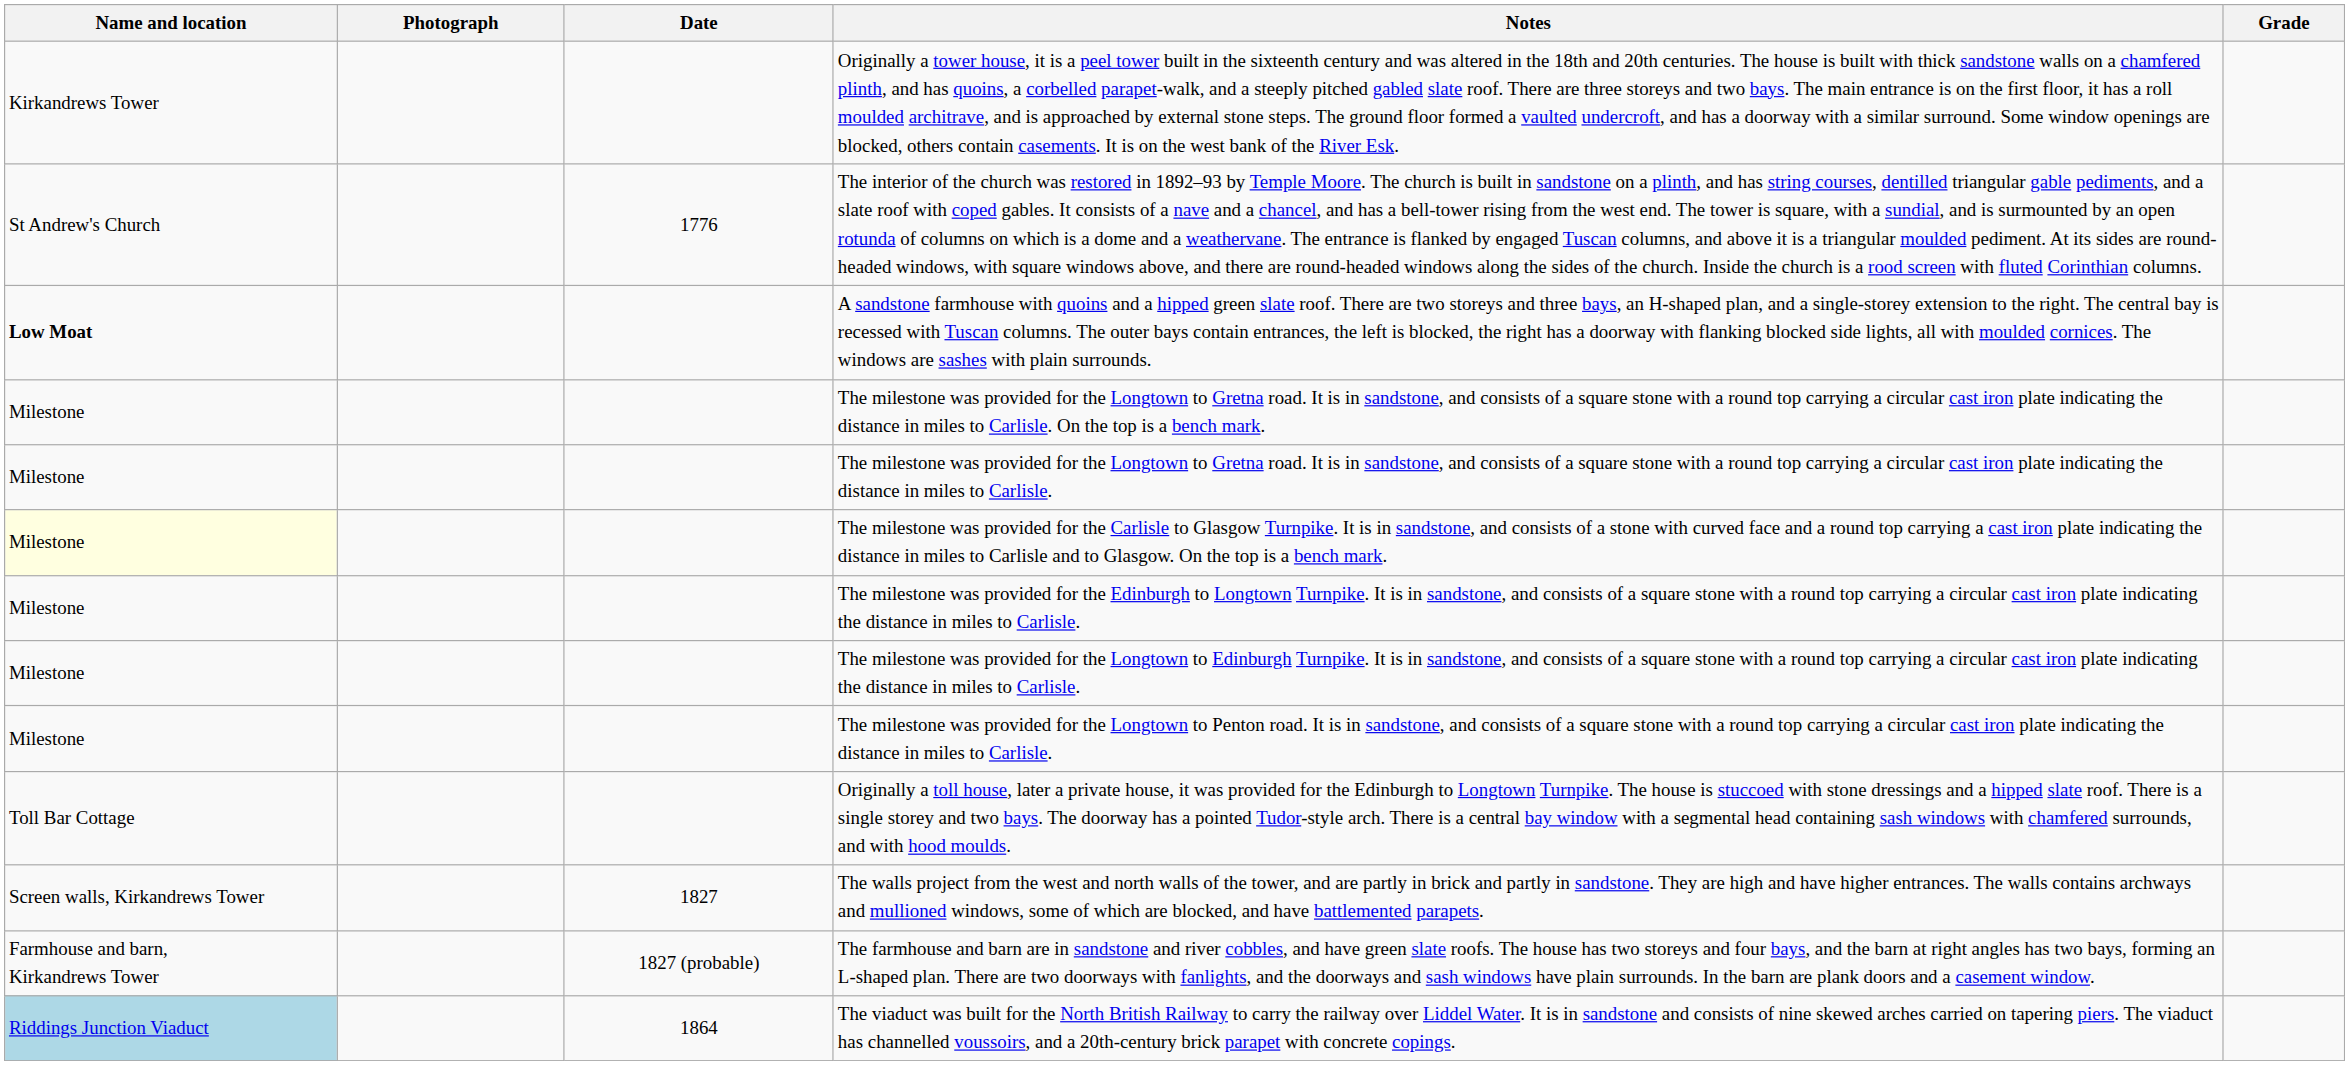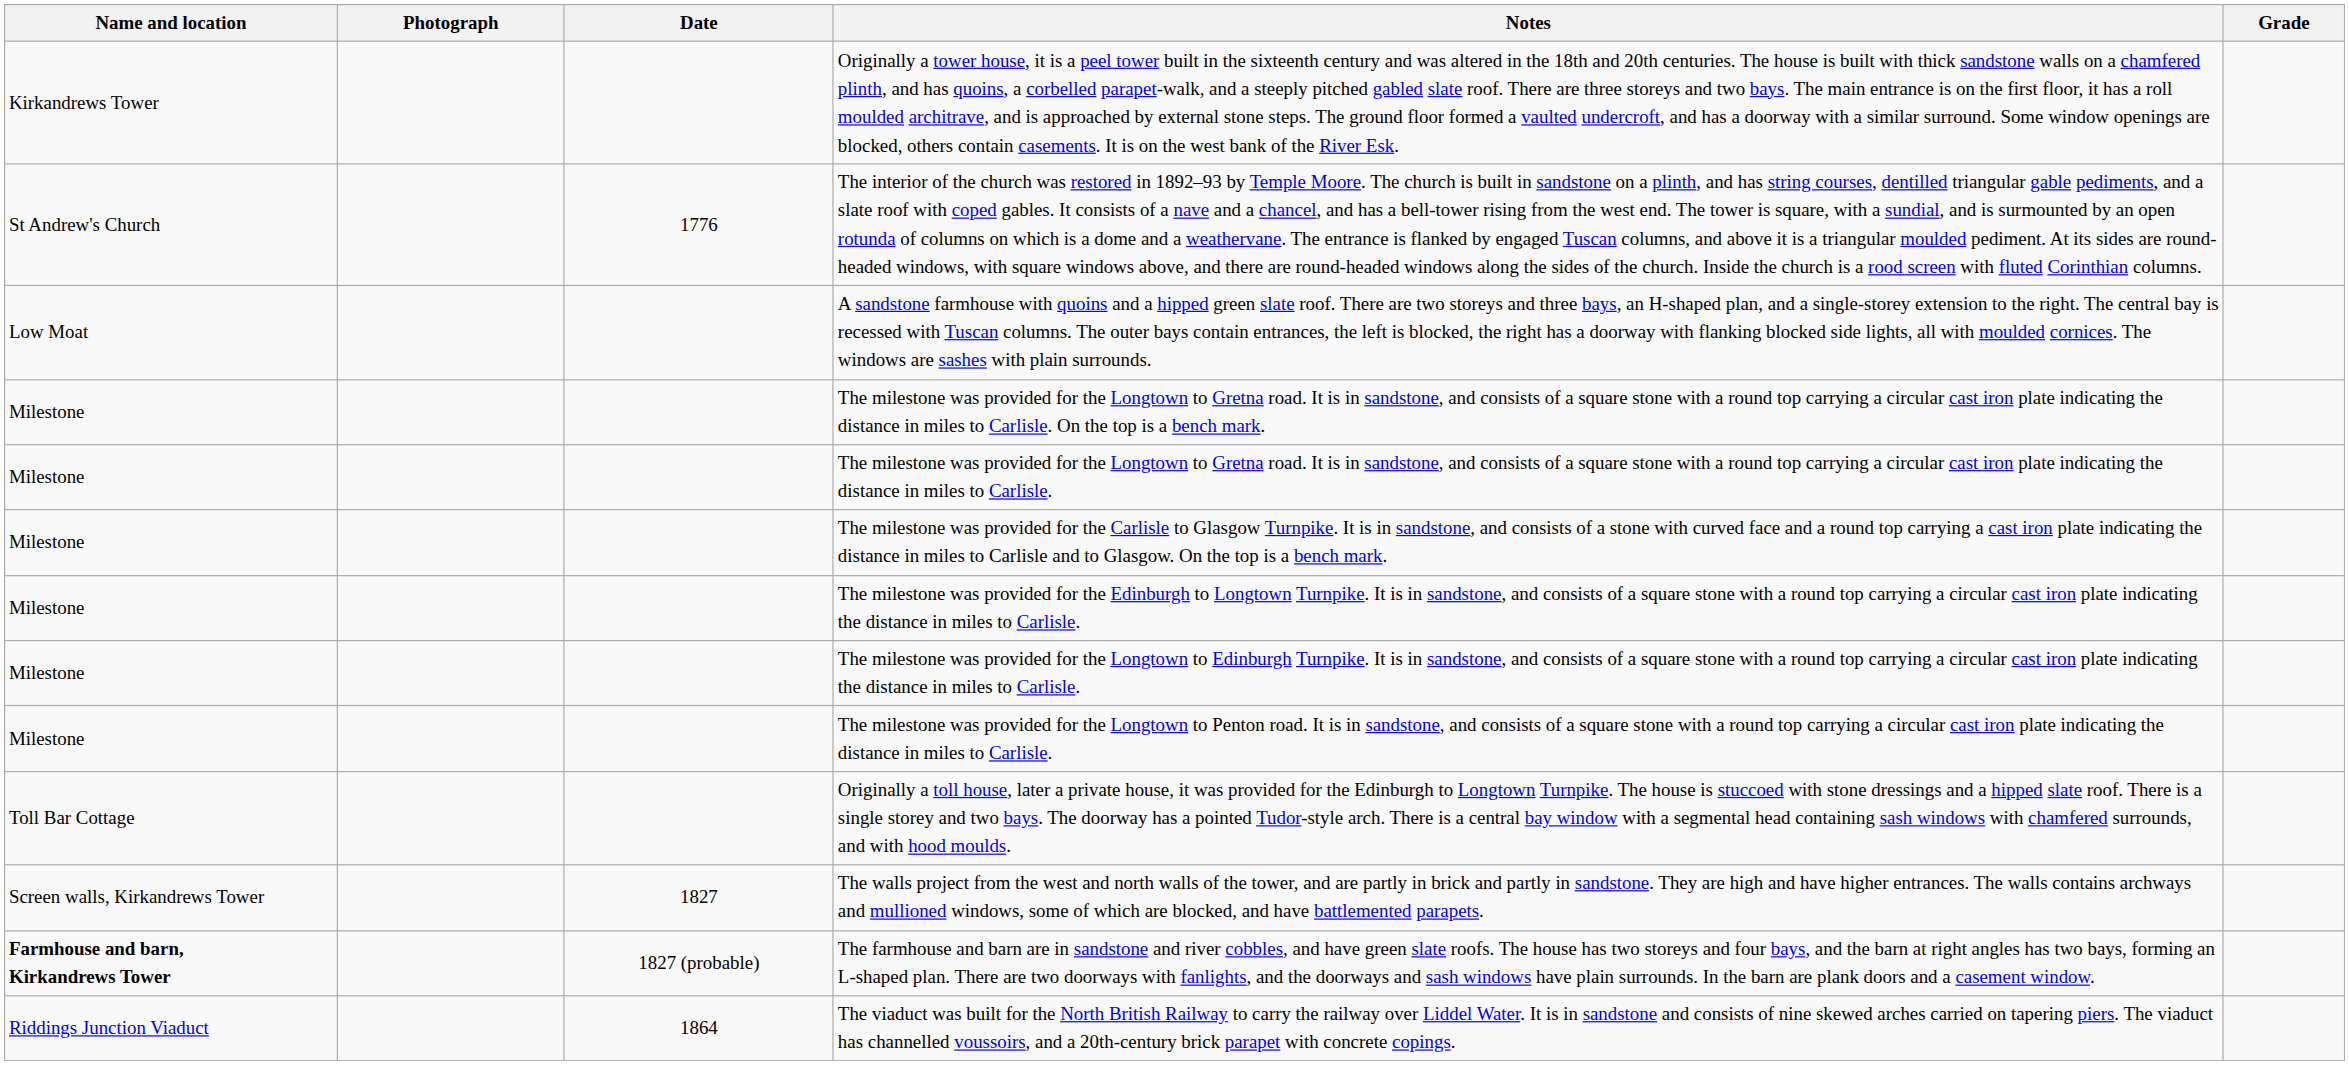(51, 332) bold -> (49, 332) normal
(47, 542) lightyellow background -> (47, 542) no background
(88, 962) normal -> (96, 962) bold
(109, 1028) lightblue background -> (109, 1028) no background
